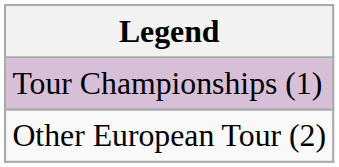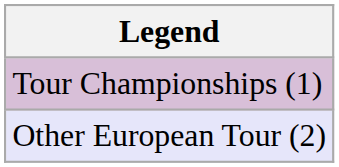(169, 135) no background -> (169, 135) lavender background
